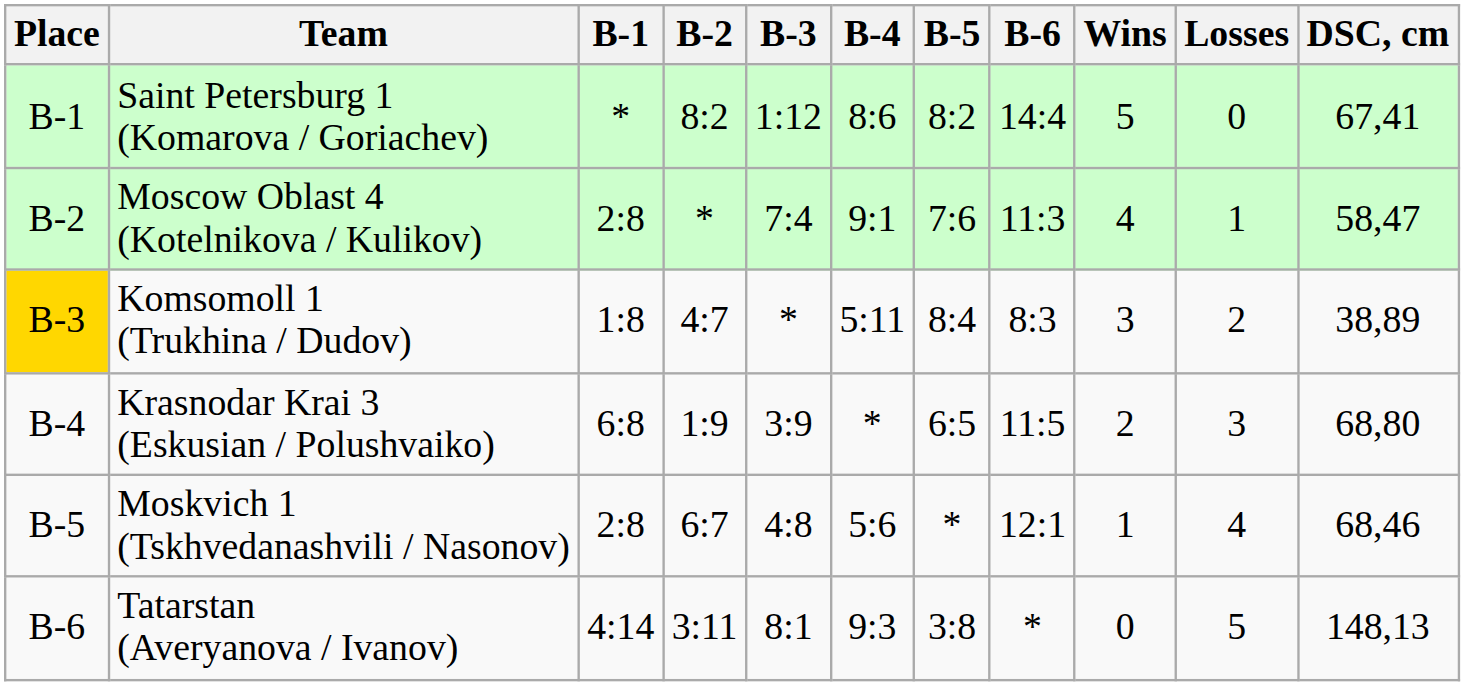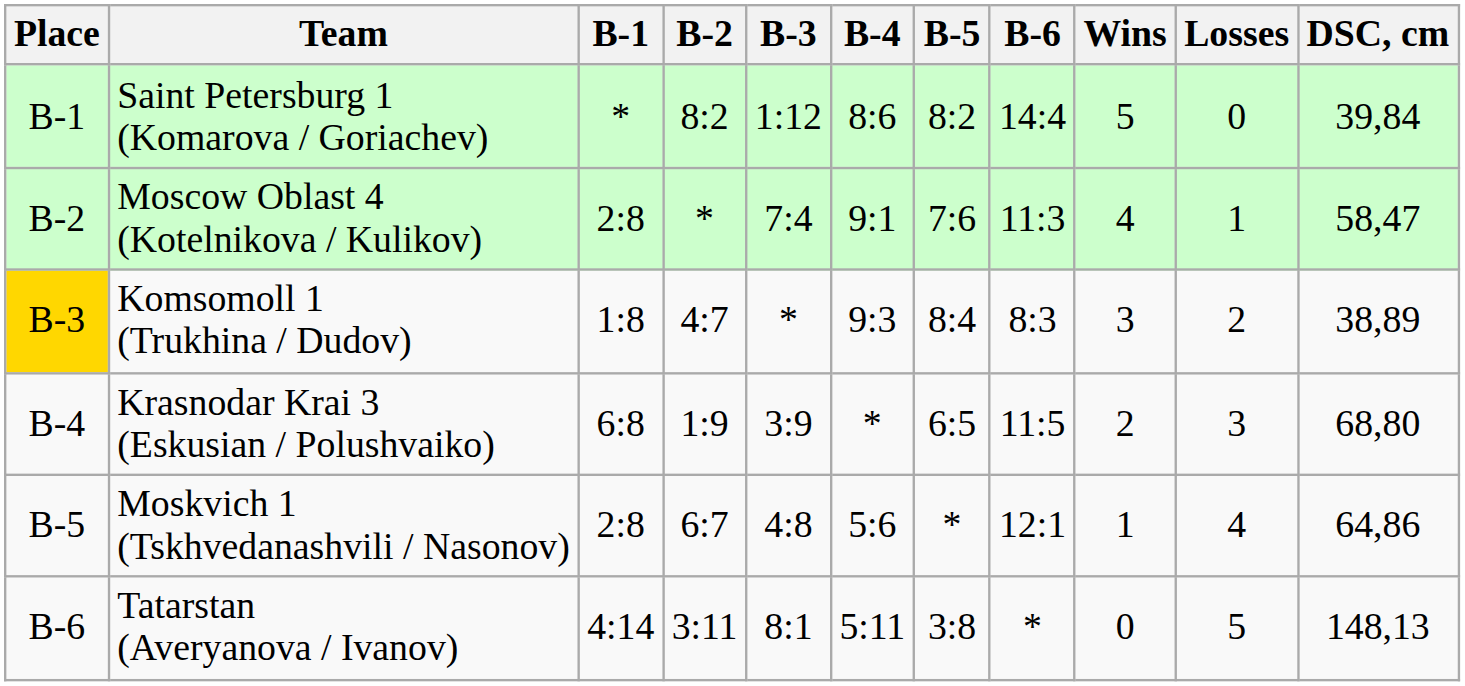(1378, 115) 67,41 -> (1378, 115) 39,84
(872, 320) 5:11 -> (872, 320) 9:3
(1378, 525) 68,46 -> (1378, 525) 64,86
(872, 627) 9:3 -> (872, 627) 5:11
